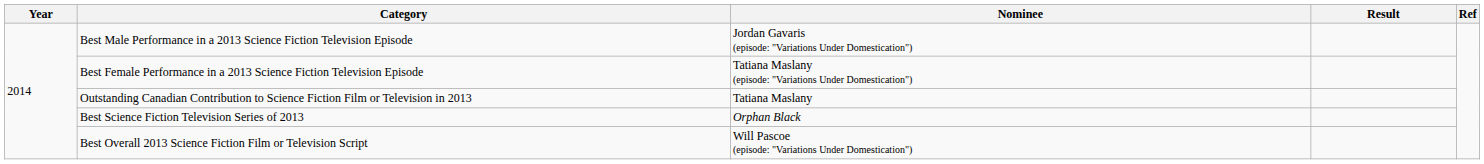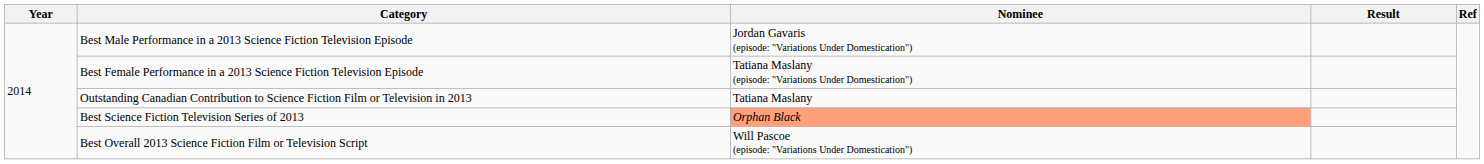(767, 117) no background -> (767, 117) lightsalmon background
